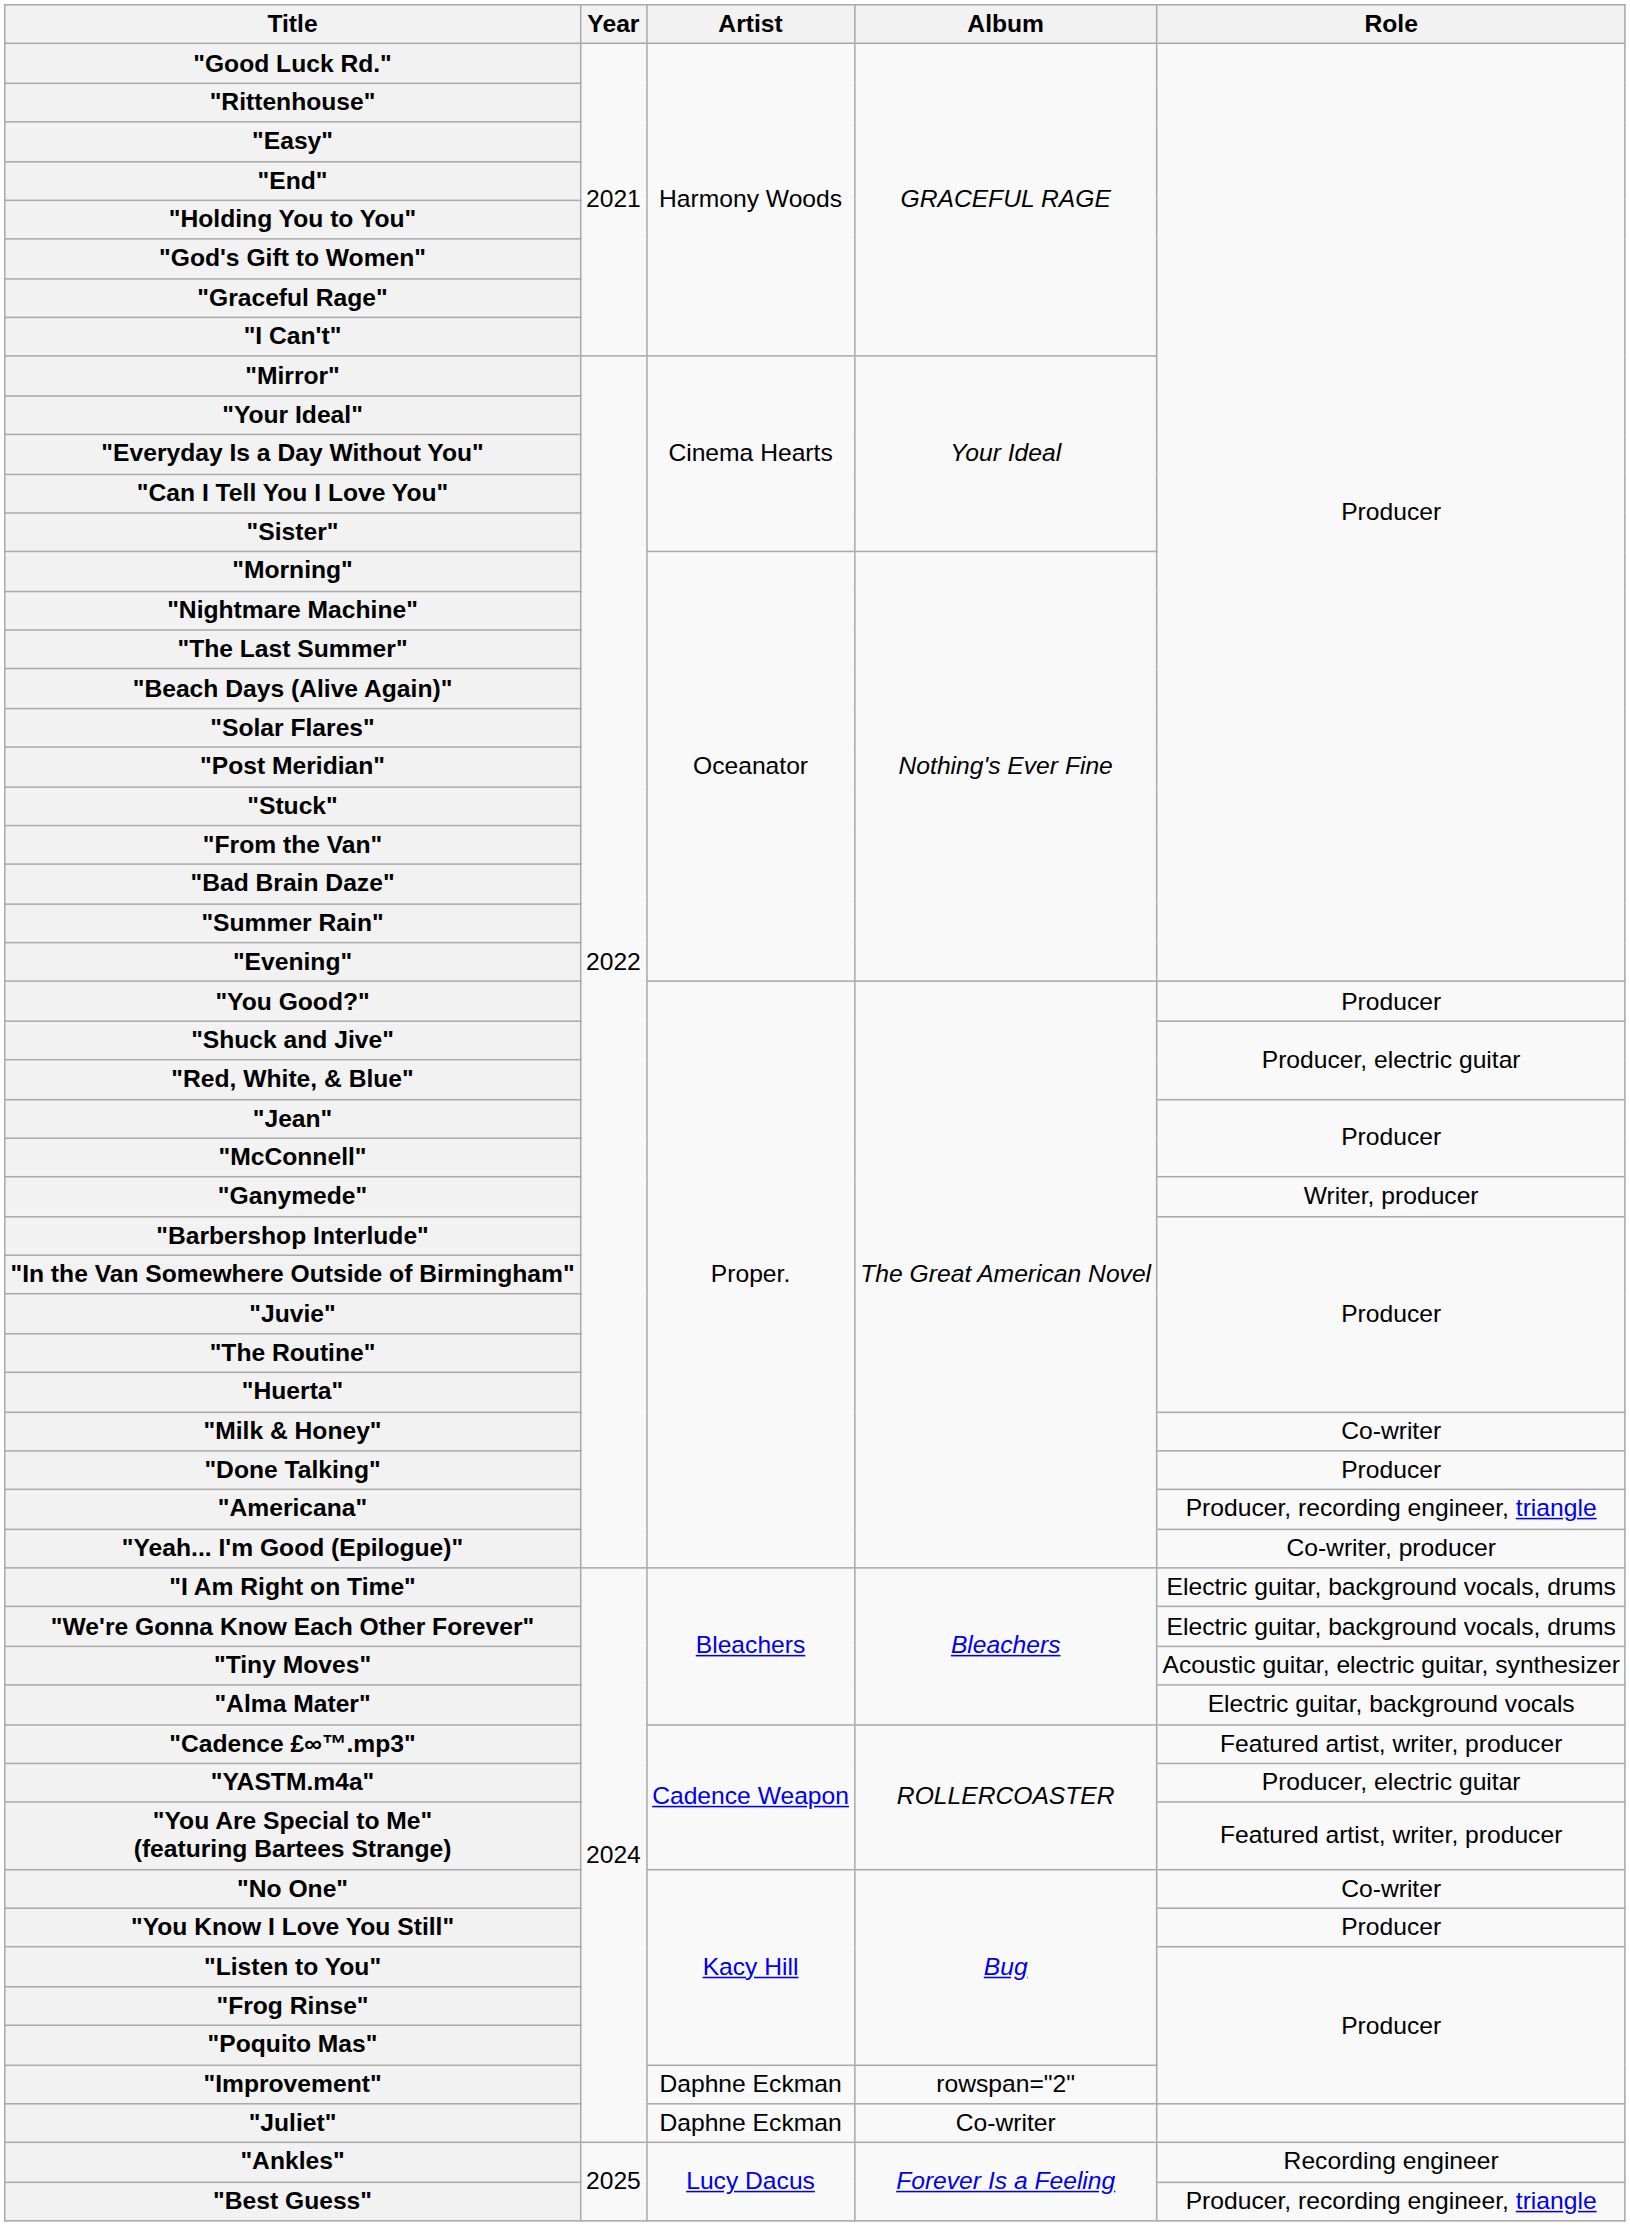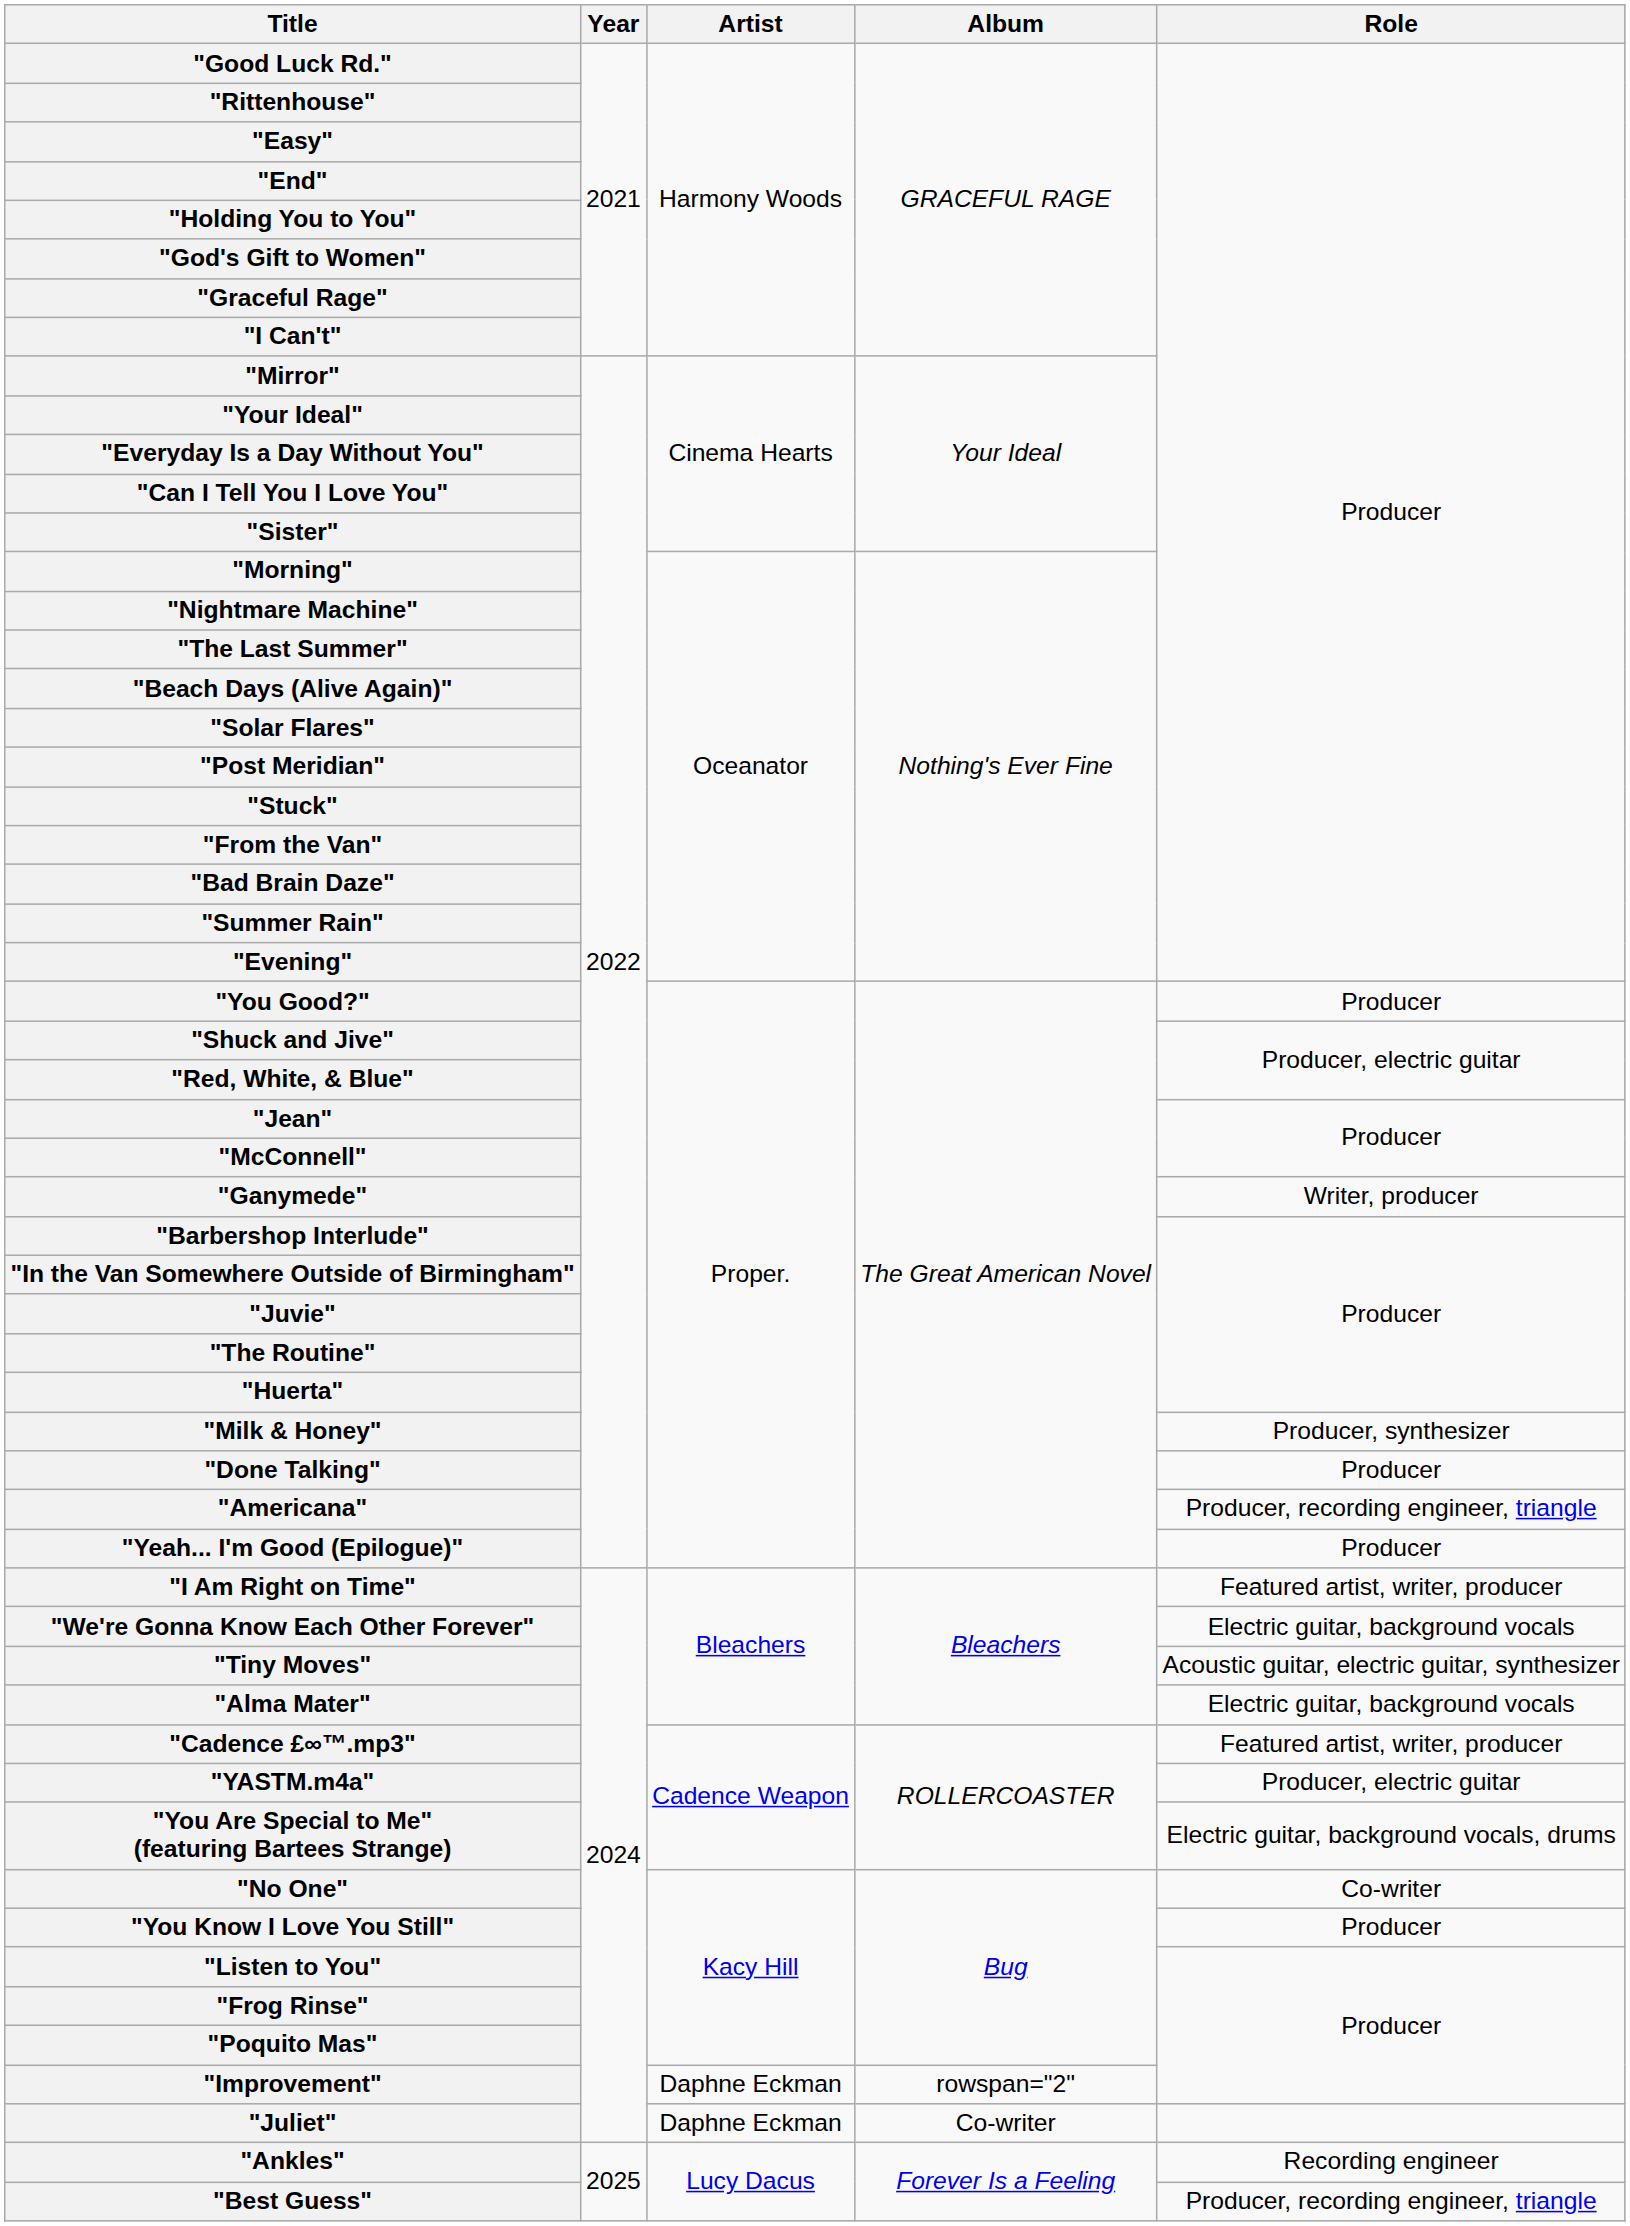(1391, 1430) Co-writer -> (1391, 1430) Producer, synthesizer
(1391, 1548) Co-writer, producer -> (1391, 1548) Producer
(1391, 1587) Electric guitar, background vocals, drums -> (1391, 1587) Featured artist, writer, producer
(1391, 1626) Electric guitar, background vocals, drums -> (1391, 1626) Electric guitar, background vocals
(1391, 1835) Featured artist, writer, producer -> (1391, 1835) Electric guitar, background vocals, drums
